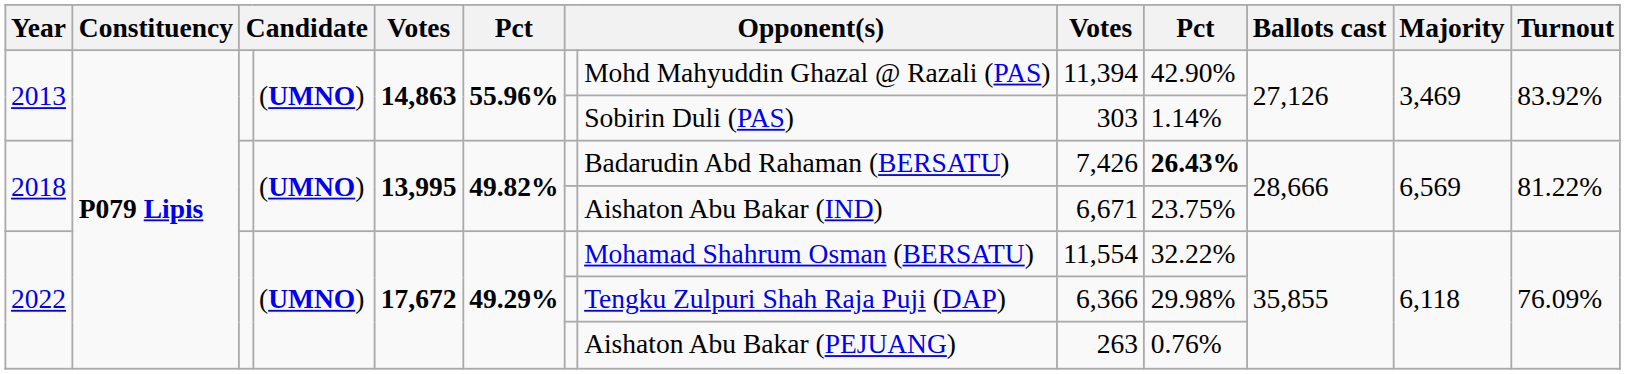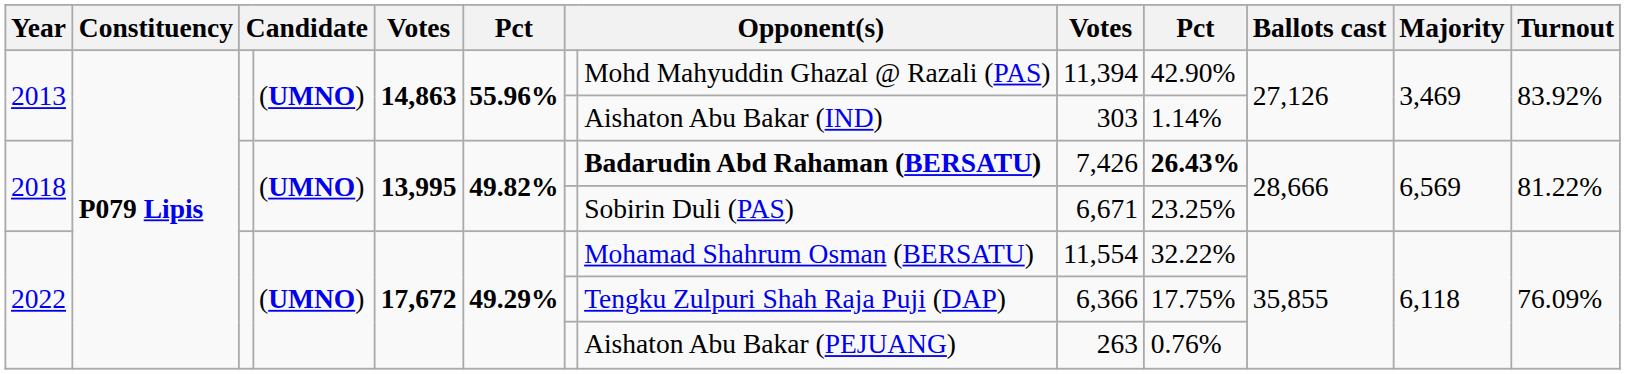(689, 117) Sobirin Duli (PAS) -> (733, 117) Aishaton Abu Bakar (IND)
(797, 163) normal -> (813, 163) bold
(733, 208) Aishaton Abu Bakar (IND) -> (689, 208) Sobirin Duli (PAS)
(1193, 208) 23.75% -> (1193, 208) 23.25%
(1193, 299) 29.98% -> (1193, 299) 17.75%
